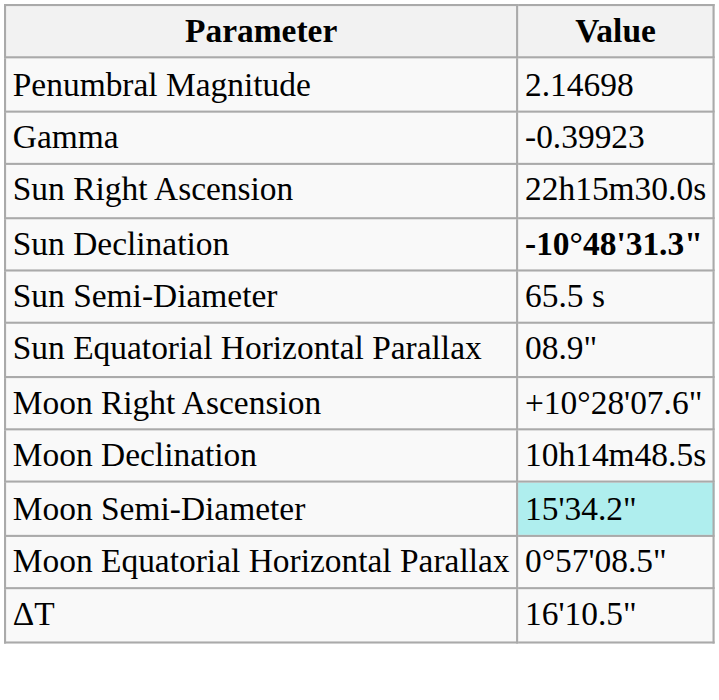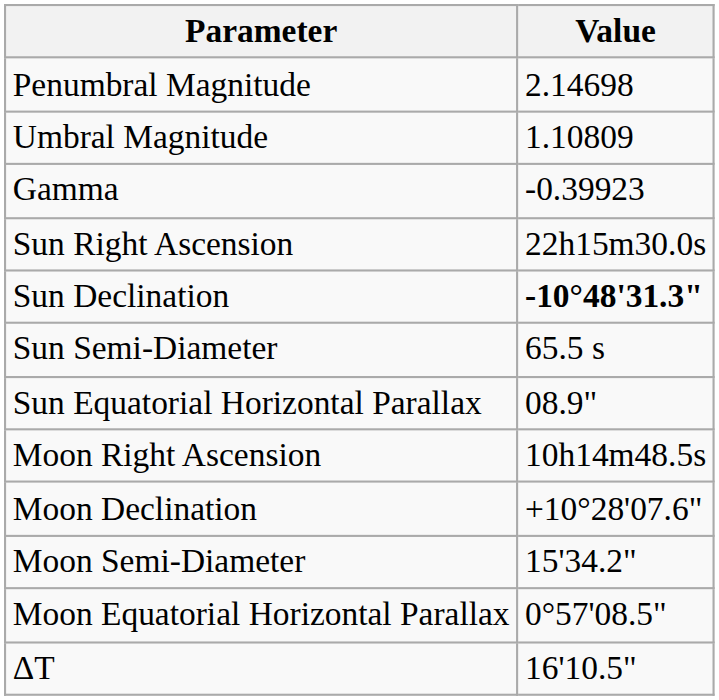+ row: (140, 137)
(614, 402) +10°28'07.6" -> (616, 455) 10h14m48.5s
(616, 455) 10h14m48.5s -> (614, 508) +10°28'07.6"
(581, 508) paleturquoise background -> (581, 561) no background
